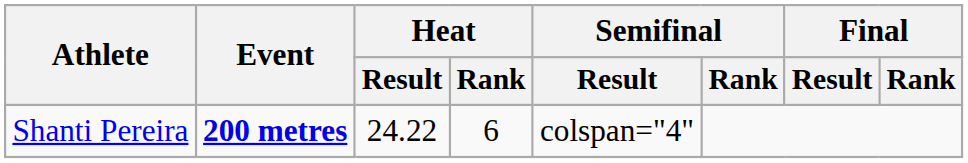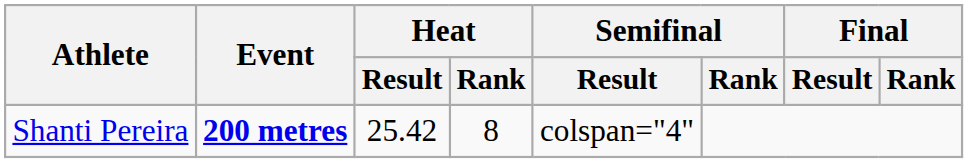(402, 130) 24.22 -> (402, 130) 25.42
(491, 130) 6 -> (491, 130) 8
